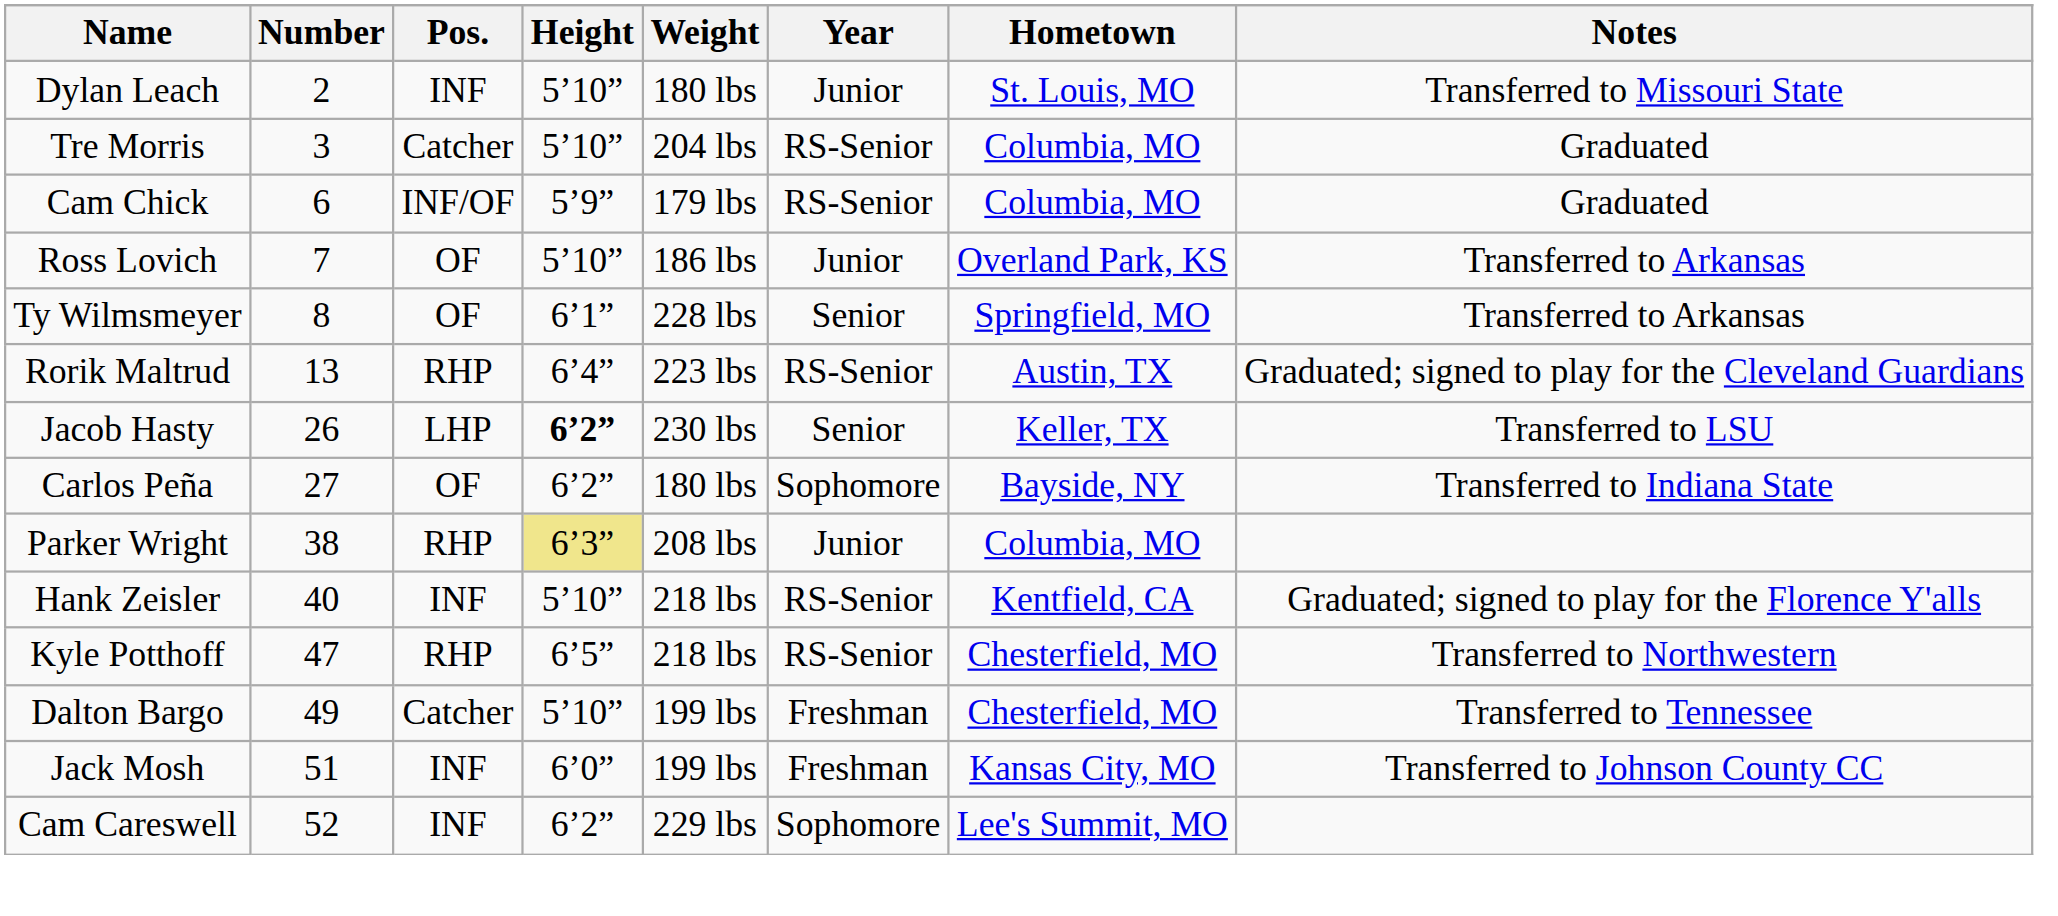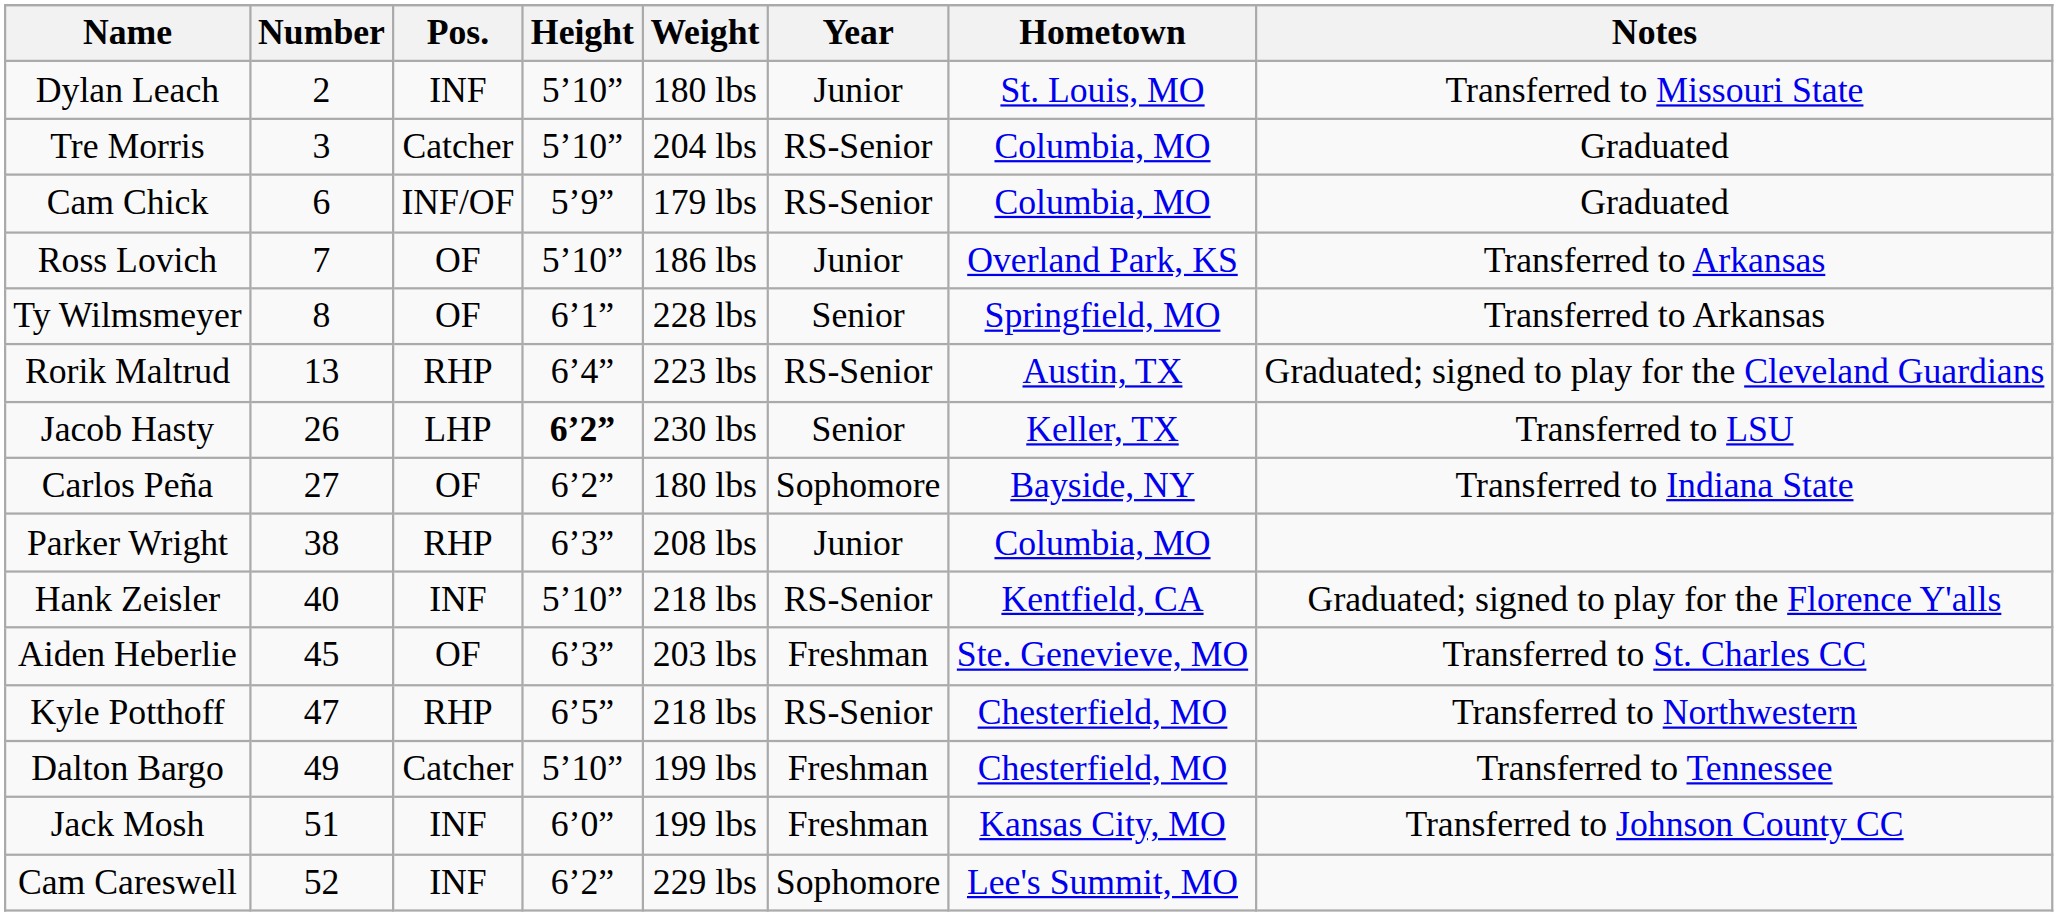(582, 542) khaki background -> (582, 542) no background
+ row: (127, 655)
